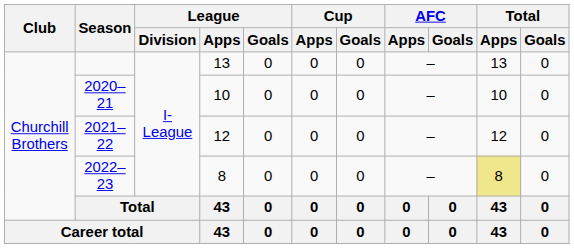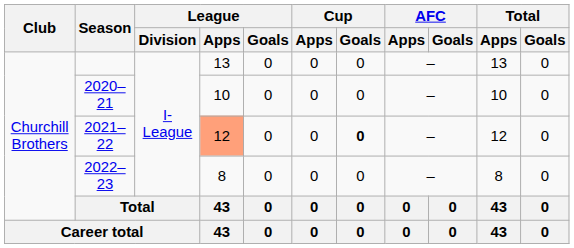(222, 135) no background -> (222, 135) lightsalmon background
(360, 135) normal -> (360, 135) bold
(499, 176) khaki background -> (499, 176) no background
